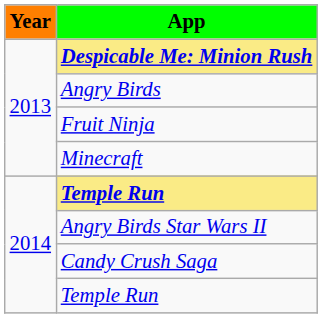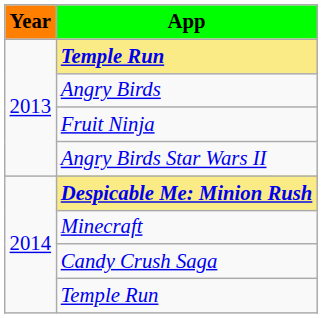(187, 56) Despicable Me: Minion Rush -> (112, 56) Temple Run
(102, 158) Minecraft -> (164, 158) Angry Birds Star Wars II
(112, 192) Temple Run -> (187, 192) Despicable Me: Minion Rush
(164, 227) Angry Birds Star Wars II -> (102, 227) Minecraft
